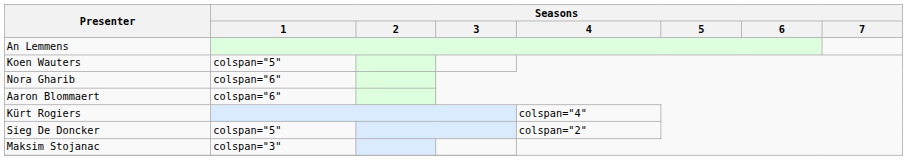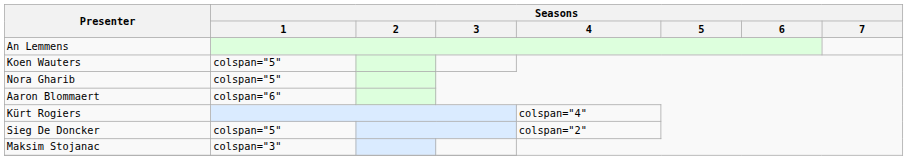(247, 80) colspan="6" -> (247, 80) colspan="5"
